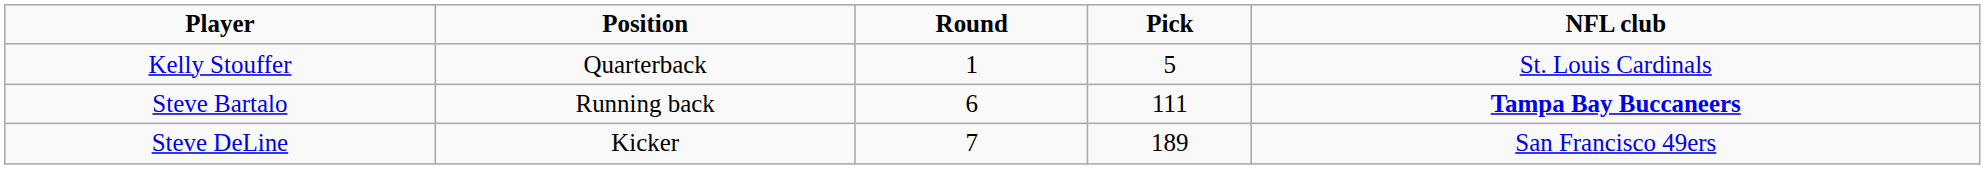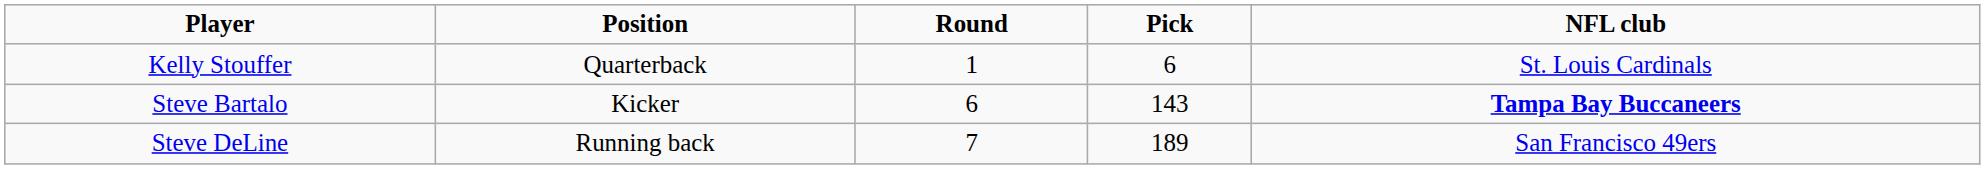(1170, 63) 5 -> (1170, 63) 6
(645, 103) Running back -> (645, 103) Kicker
(1170, 103) 111 -> (1170, 103) 143
(645, 143) Kicker -> (645, 143) Running back
